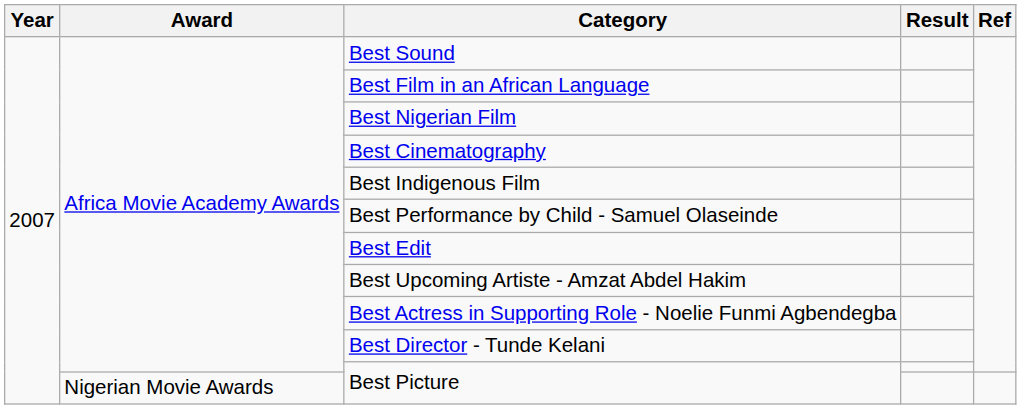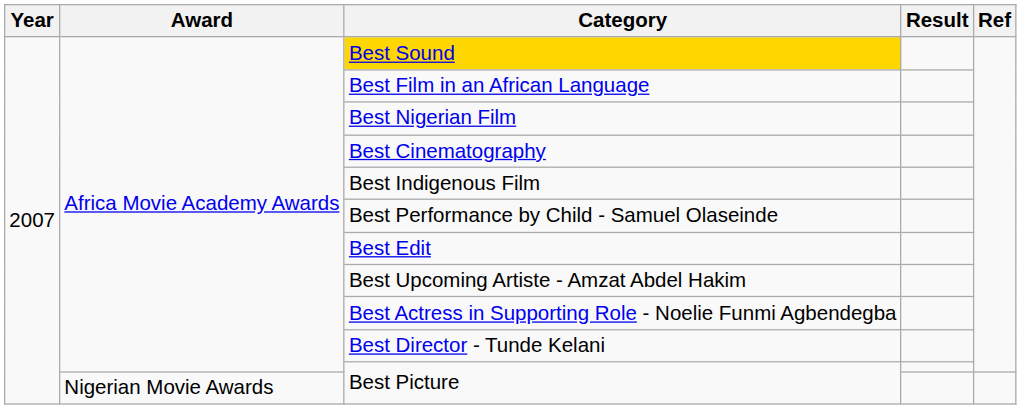(402, 53) no background -> (402, 53) gold background
